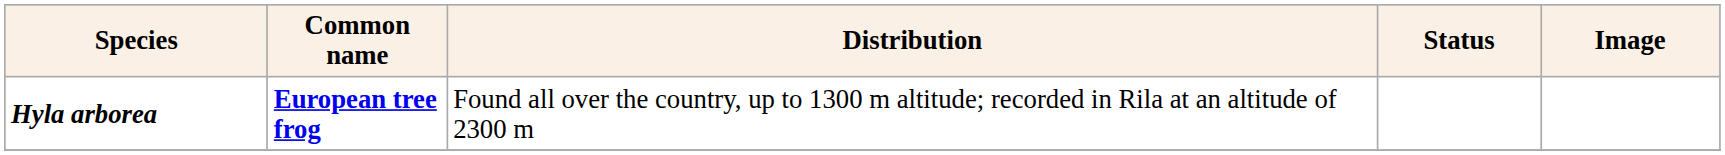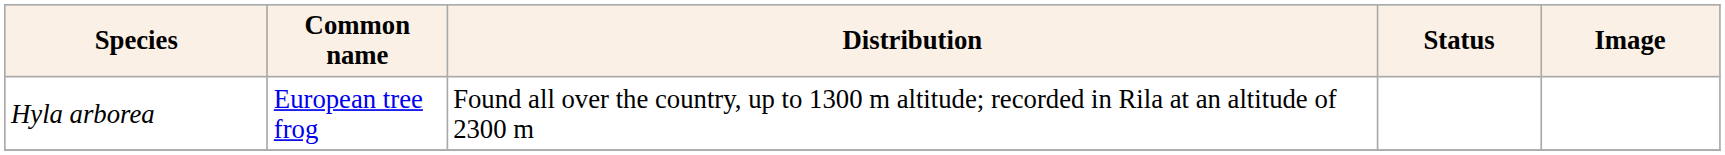(84, 113) bold -> (83, 113) normal
(355, 113) bold -> (348, 113) normal
